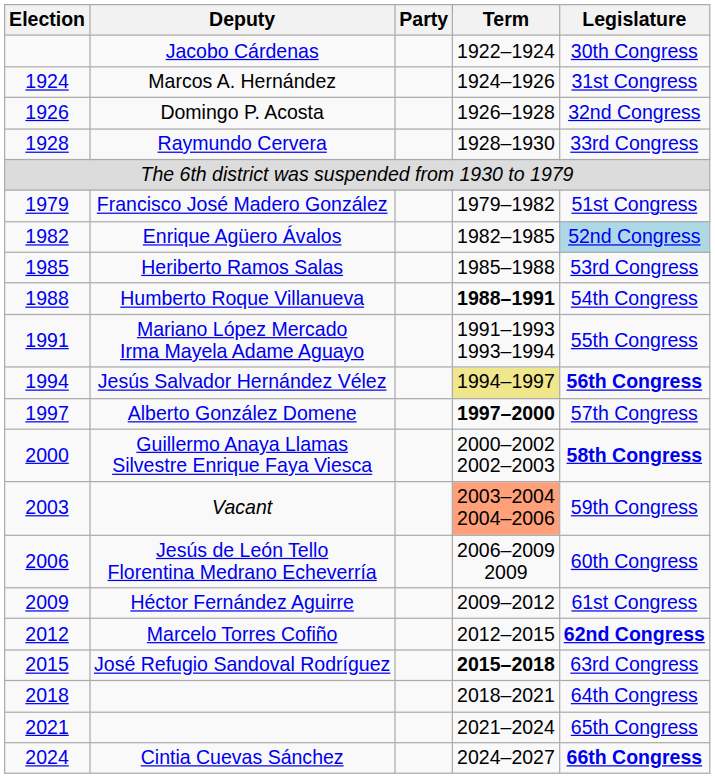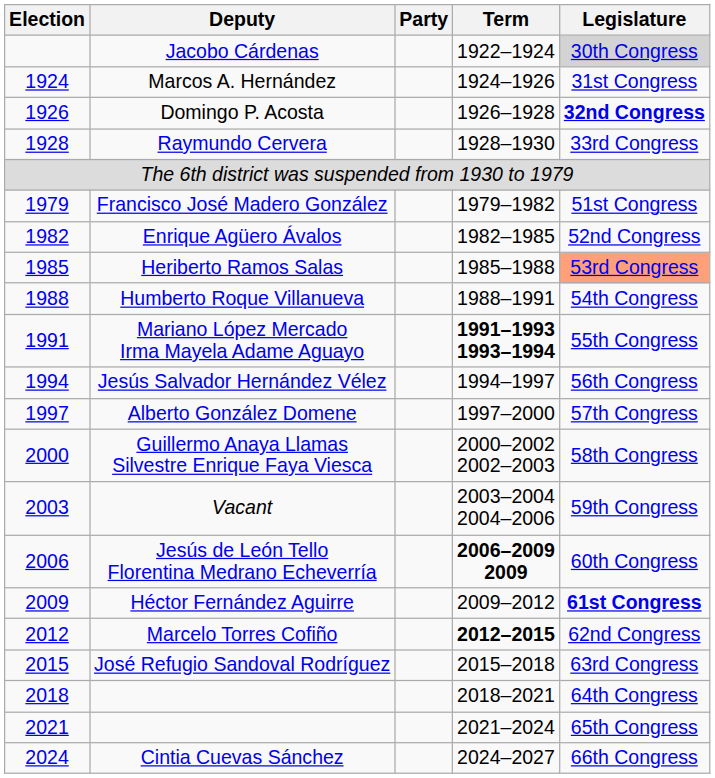(634, 50) no background -> (634, 50) lightgrey background
(634, 112) normal -> (634, 112) bold
(634, 236) lightblue background -> (634, 236) no background
(634, 267) no background -> (634, 267) lightsalmon background
(506, 298) bold -> (506, 298) normal
(506, 340) normal -> (506, 340) bold
(506, 382) khaki background -> (506, 382) no background
(634, 382) bold -> (634, 382) normal
(506, 413) bold -> (506, 413) normal
(634, 455) bold -> (634, 455) normal
(506, 508) lightsalmon background -> (506, 508) no background
(506, 561) normal -> (506, 561) bold
(634, 603) normal -> (634, 603) bold
(506, 634) normal -> (506, 634) bold
(634, 634) bold -> (634, 634) normal
(506, 665) bold -> (506, 665) normal
(634, 757) bold -> (634, 757) normal
